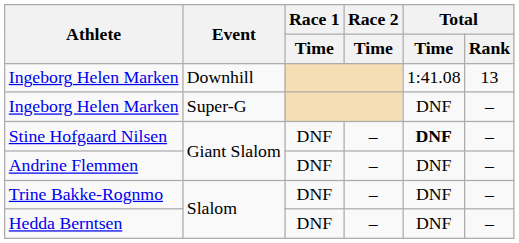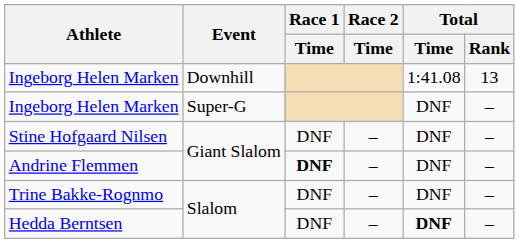(434, 136) bold -> (434, 136) normal
(314, 165) normal -> (314, 165) bold
(434, 223) normal -> (434, 223) bold
